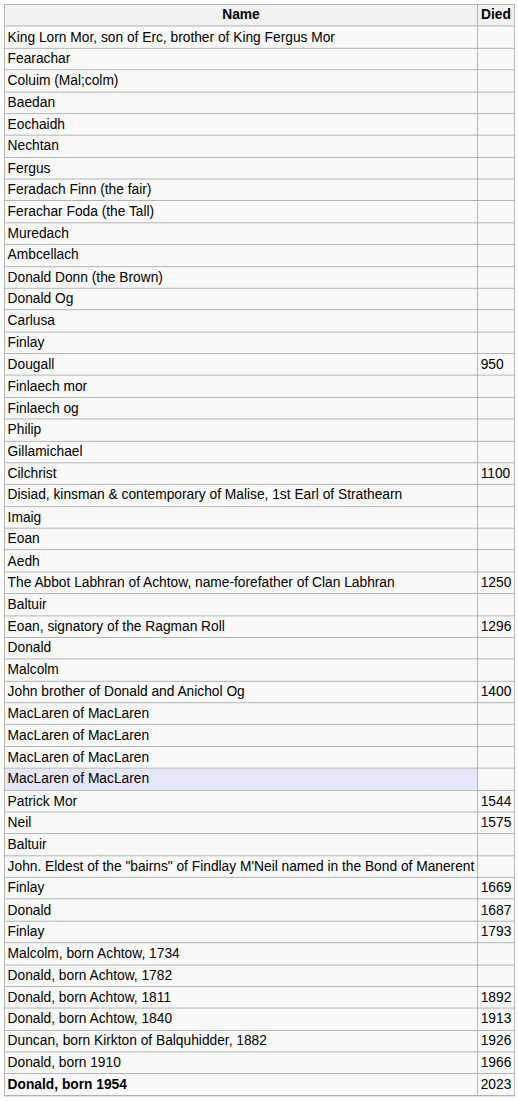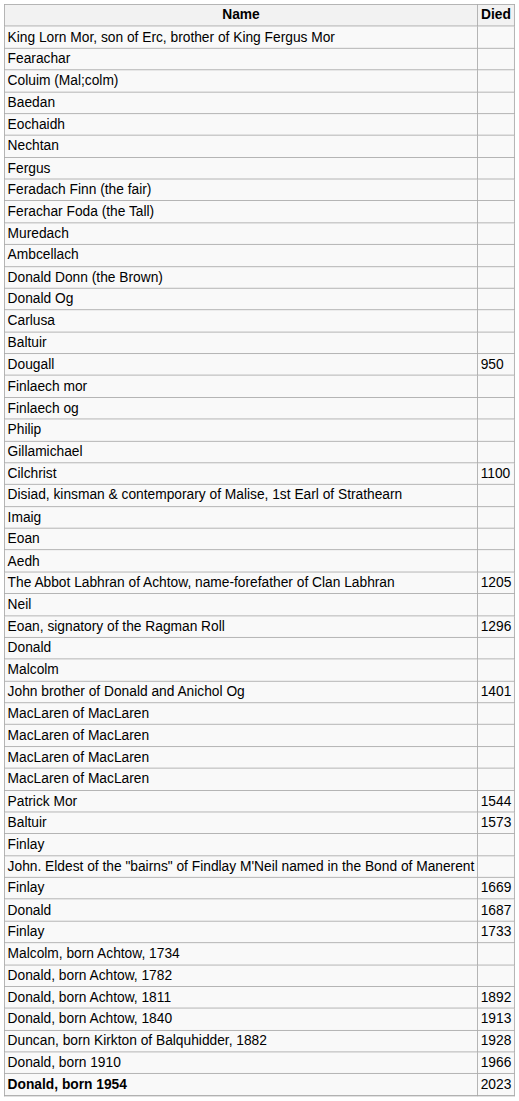(26, 342) Finlay -> (27, 342) Baltuir
(496, 582) 1250 -> (496, 582) 1205
(27, 604) Baltuir -> (19, 604) Neil
(496, 691) 1400 -> (496, 691) 1401
(78, 779) lavender background -> (78, 779) no background
(19, 822) Neil -> (27, 822) Baltuir
(496, 822) 1575 -> (496, 822) 1573
(27, 844) Baltuir -> (26, 844) Finlay
(496, 931) 1793 -> (496, 931) 1733
(496, 1041) 1926 -> (496, 1041) 1928
